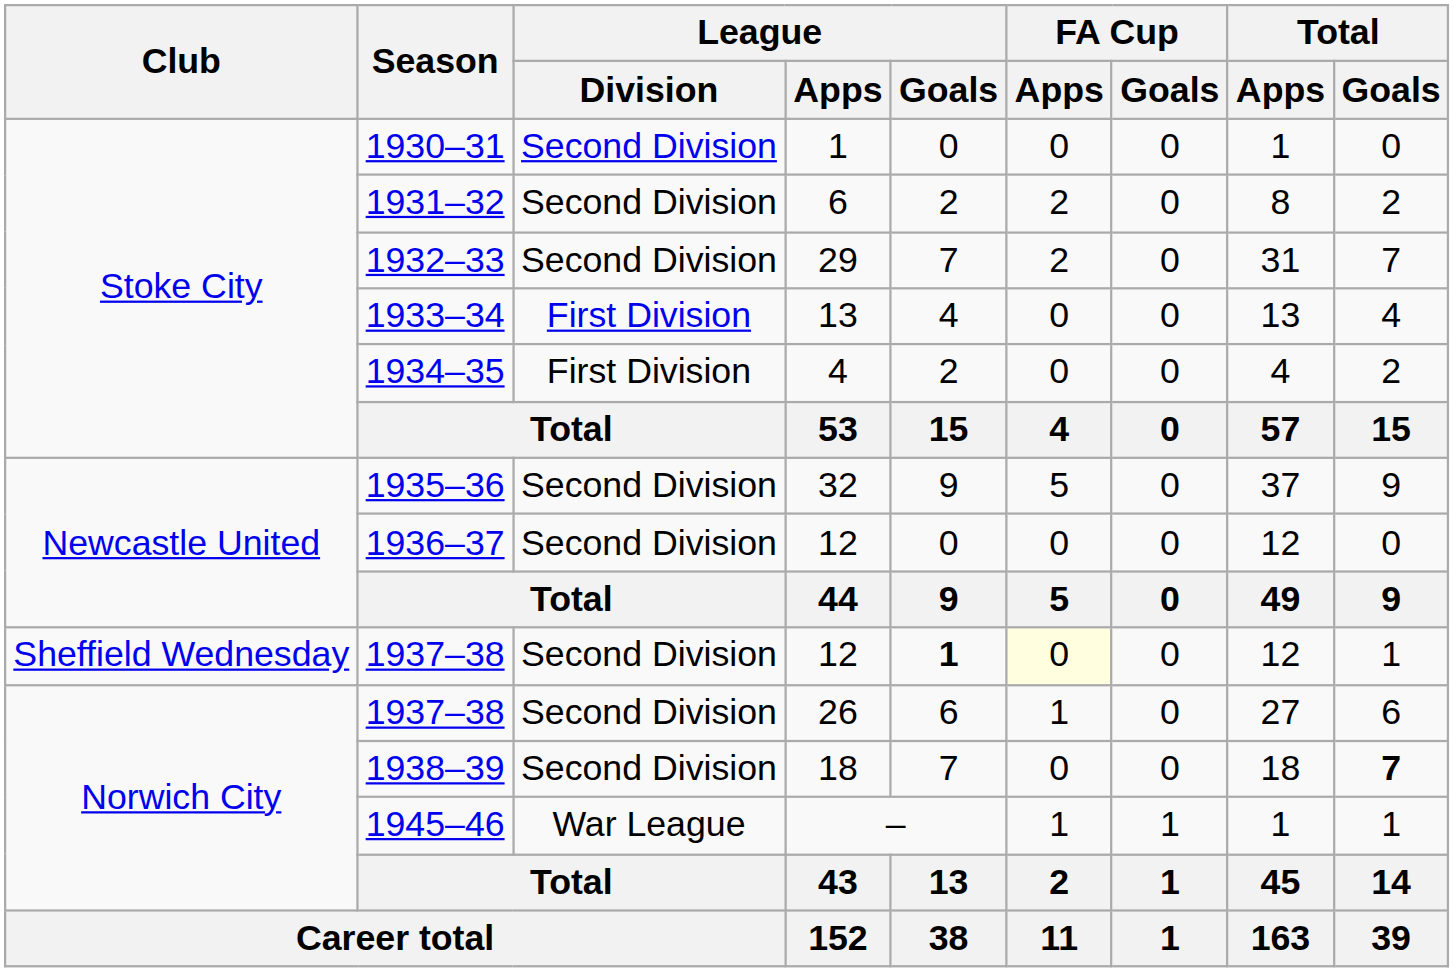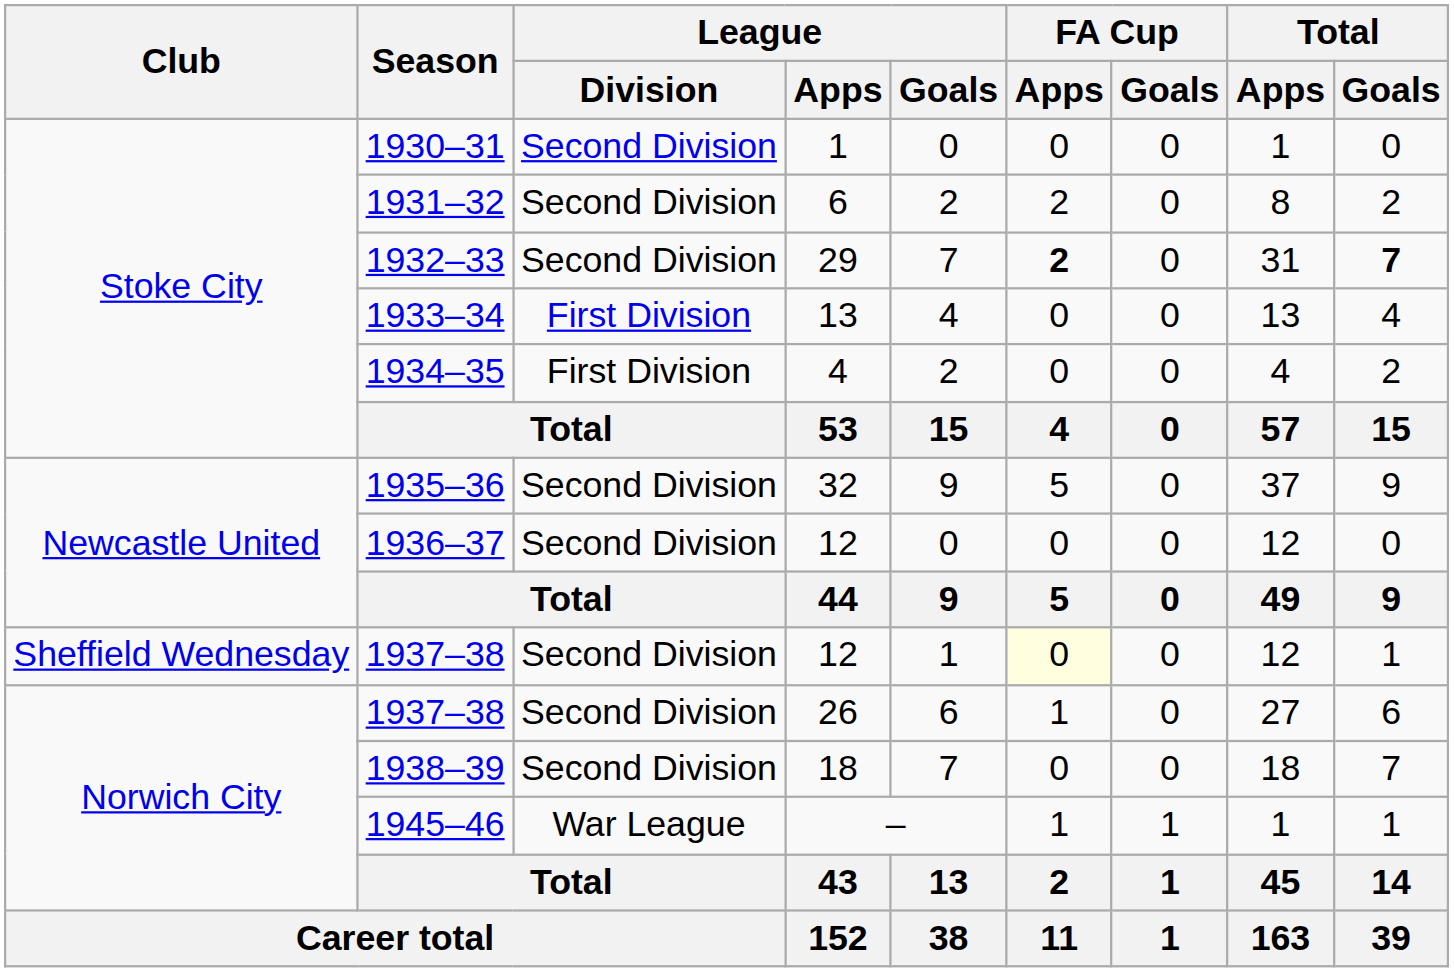(1059, 259) normal -> (1059, 259) bold
(1391, 259) normal -> (1391, 259) bold
(949, 655) bold -> (949, 655) normal
(1391, 768) bold -> (1391, 768) normal
